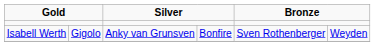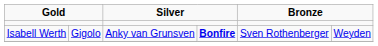(216, 33) normal -> (217, 33) bold
